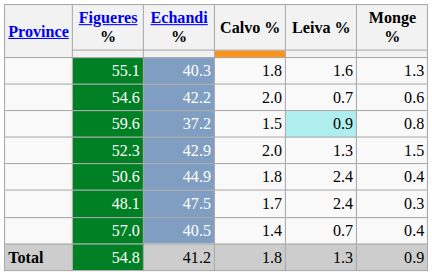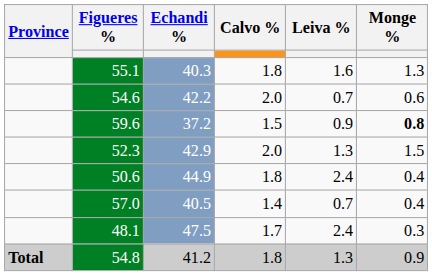(343, 124) paleturquoise background -> (343, 124) no background
(414, 124) normal -> (414, 124) bold
rows swapped: (126, 203) <-> (126, 230)
